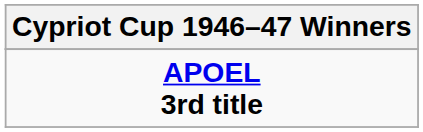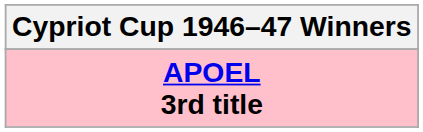(212, 87) no background -> (212, 87) pink background
